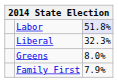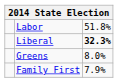(98, 27) lavender background -> (98, 27) no background
(98, 41) normal -> (98, 41) bold
